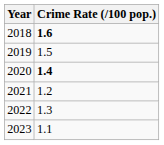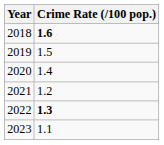(45, 71) bold -> (45, 71) normal
(45, 110) normal -> (45, 110) bold
